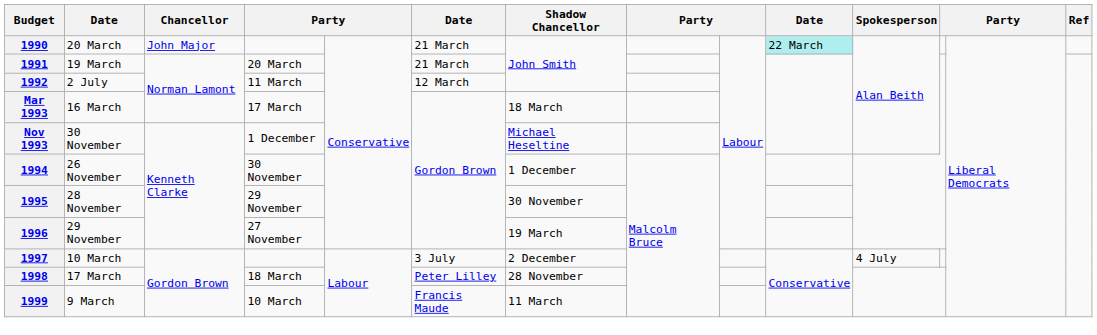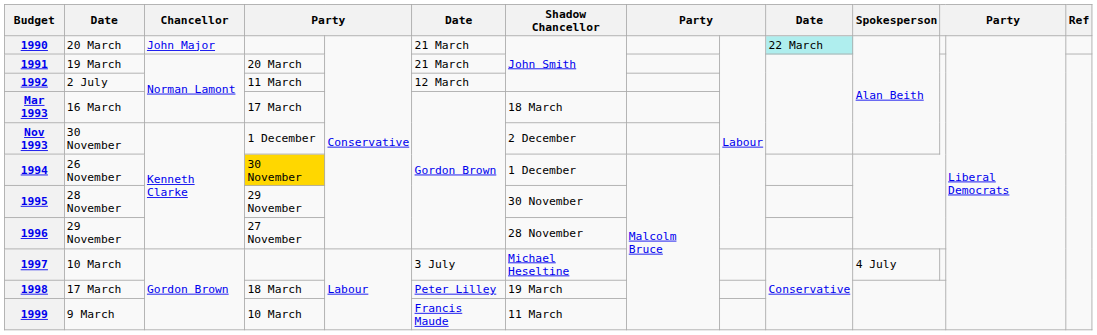(539, 138) Michael Heseltine -> (542, 138) 2 December
(275, 170) no background -> (275, 170) gold background
(535, 233) 19 March -> (546, 233) 28 November
(542, 258) 2 December -> (539, 264) Michael Heseltine
(546, 276) 28 November -> (535, 289) 19 March
